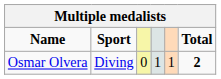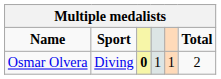(144, 62) normal -> (144, 62) bold
(197, 62) bold -> (197, 62) normal
